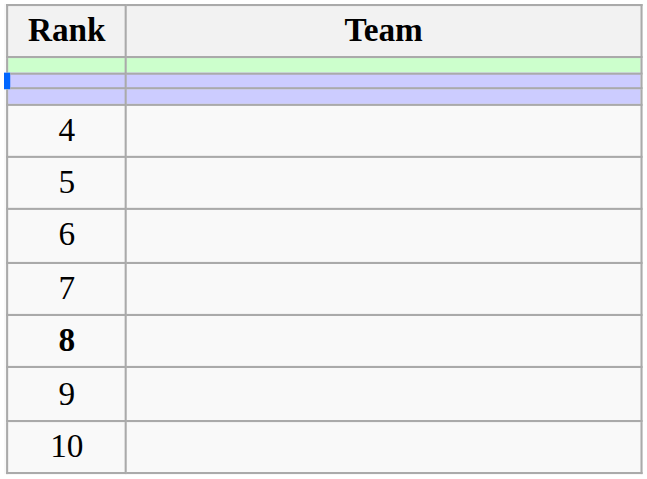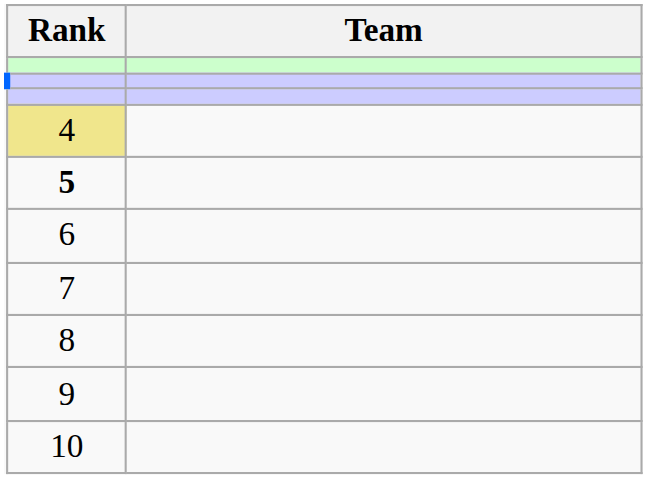(67, 129) no background -> (67, 129) khaki background
(67, 182) normal -> (67, 182) bold
(67, 340) bold -> (67, 340) normal
